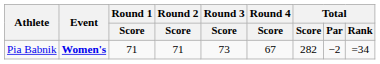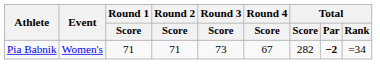(84, 50) bold -> (82, 50) normal
(334, 50) normal -> (331, 50) bold
